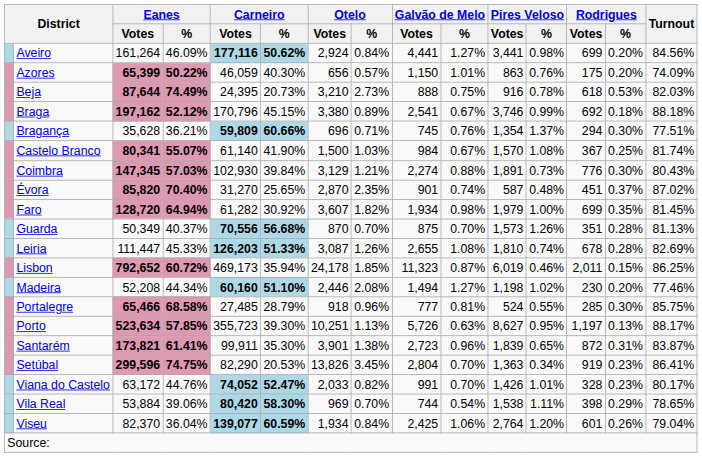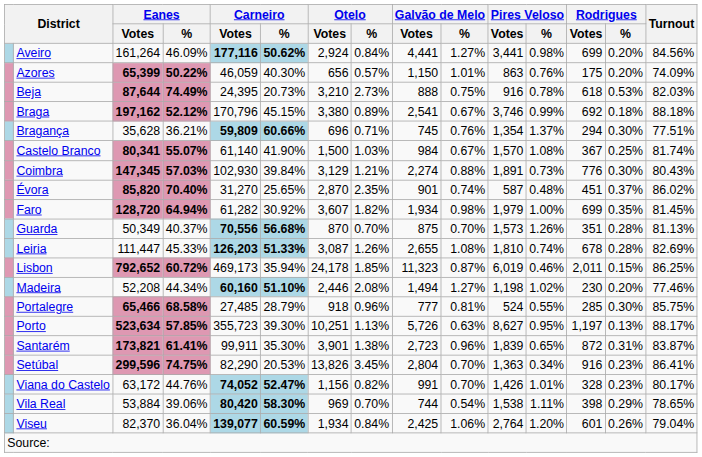(673, 190) 87.02% -> (673, 190) 86.02%
(592, 365) 919 -> (592, 365) 916
(333, 385) 2,033 -> (333, 385) 1,156
